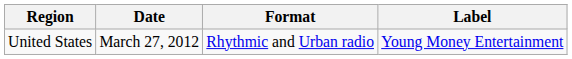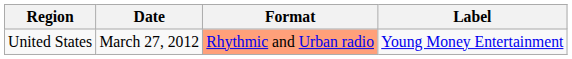(290, 41) no background -> (290, 41) lightsalmon background
